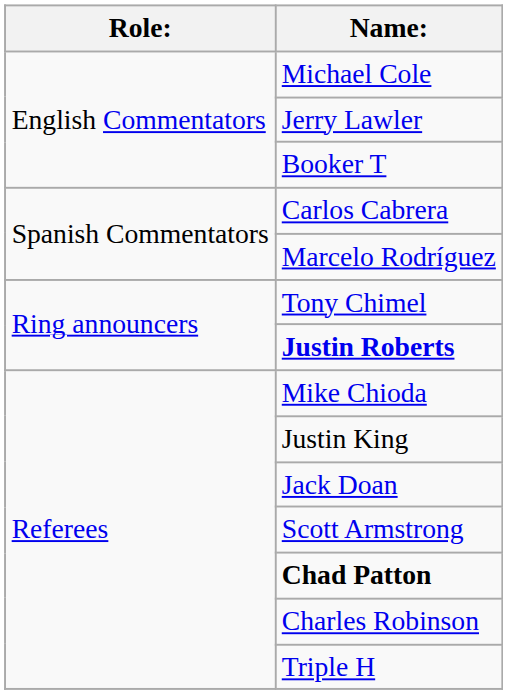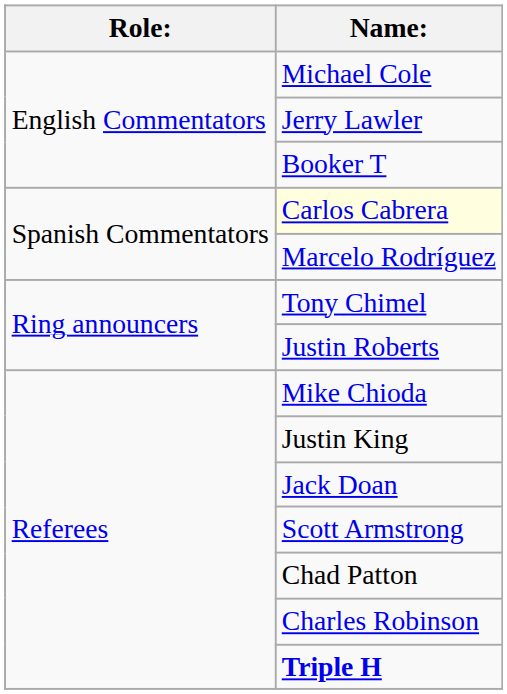(365, 210) no background -> (365, 210) lightyellow background
(368, 347) bold -> (360, 347) normal
(357, 575) bold -> (350, 575) normal
(328, 666) normal -> (332, 666) bold
